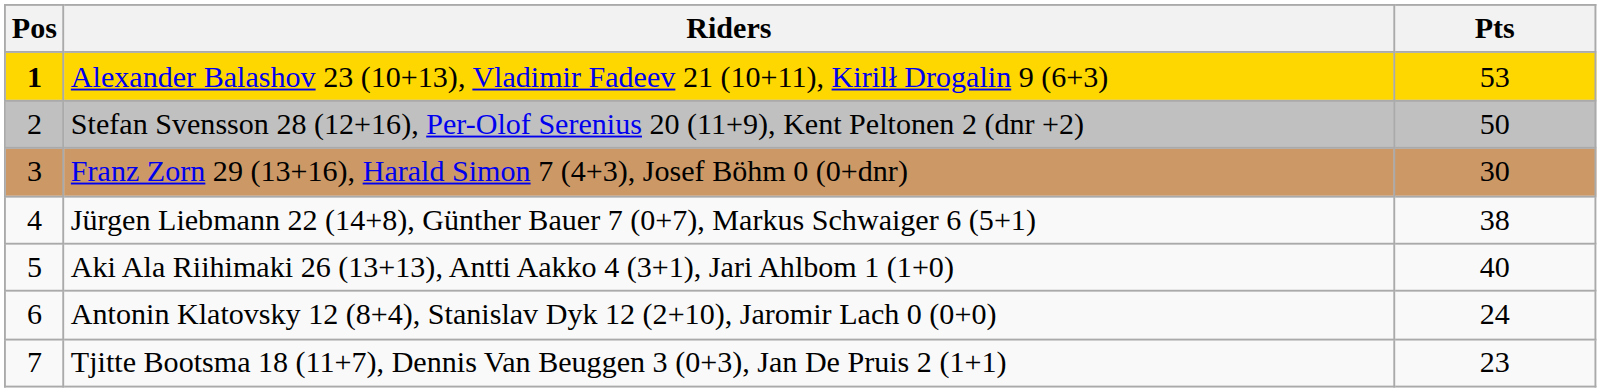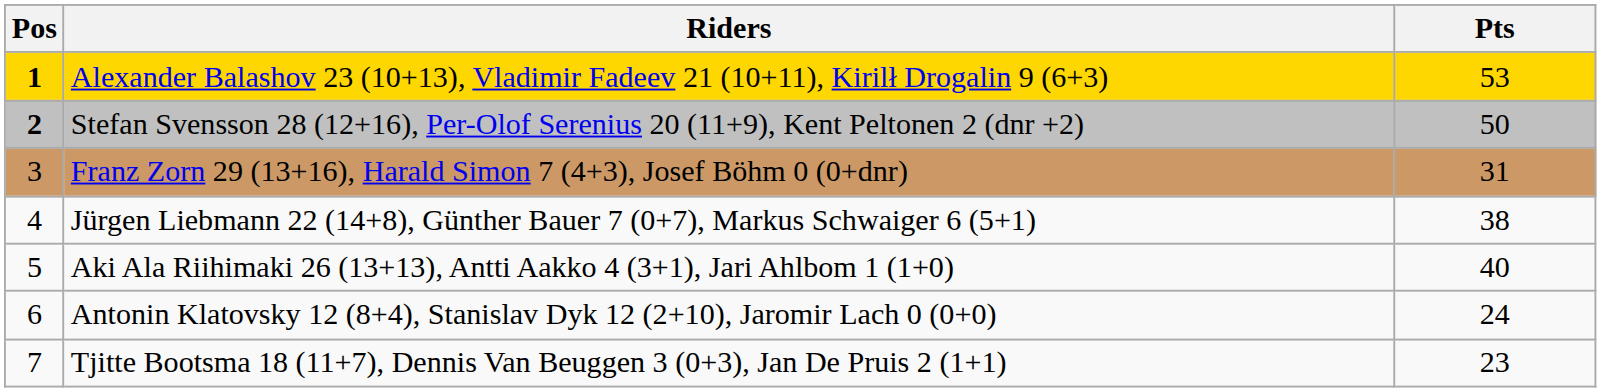(34, 123) normal -> (34, 123) bold
(1495, 171) 30 -> (1495, 171) 31
